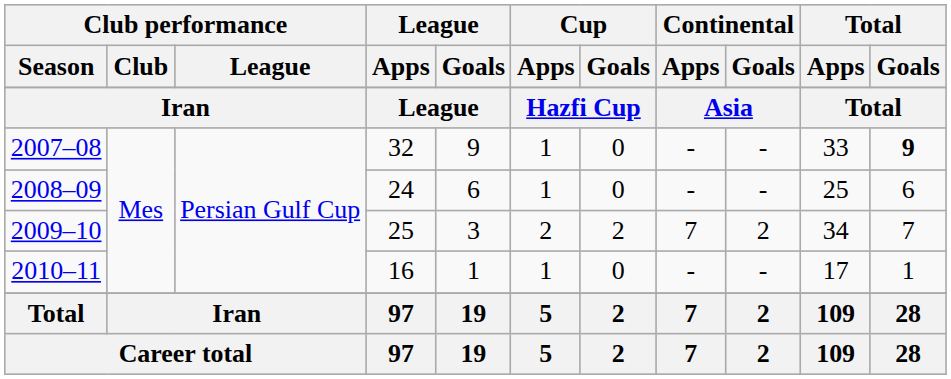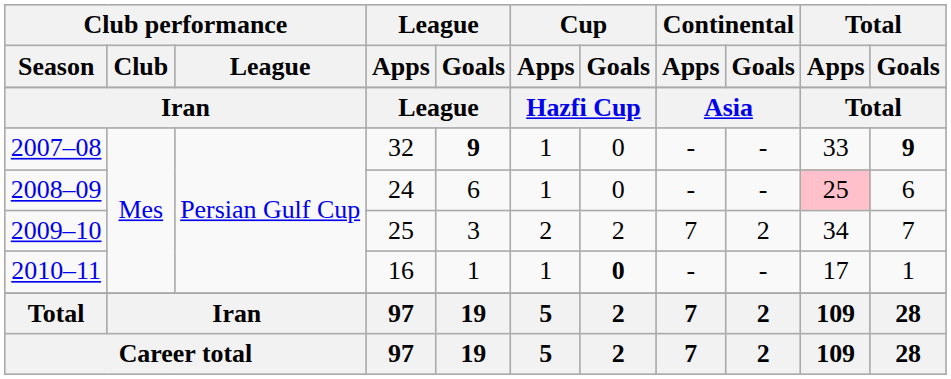(473, 148) normal -> (473, 148) bold
(836, 189) no background -> (836, 189) pink background
(618, 271) normal -> (618, 271) bold
